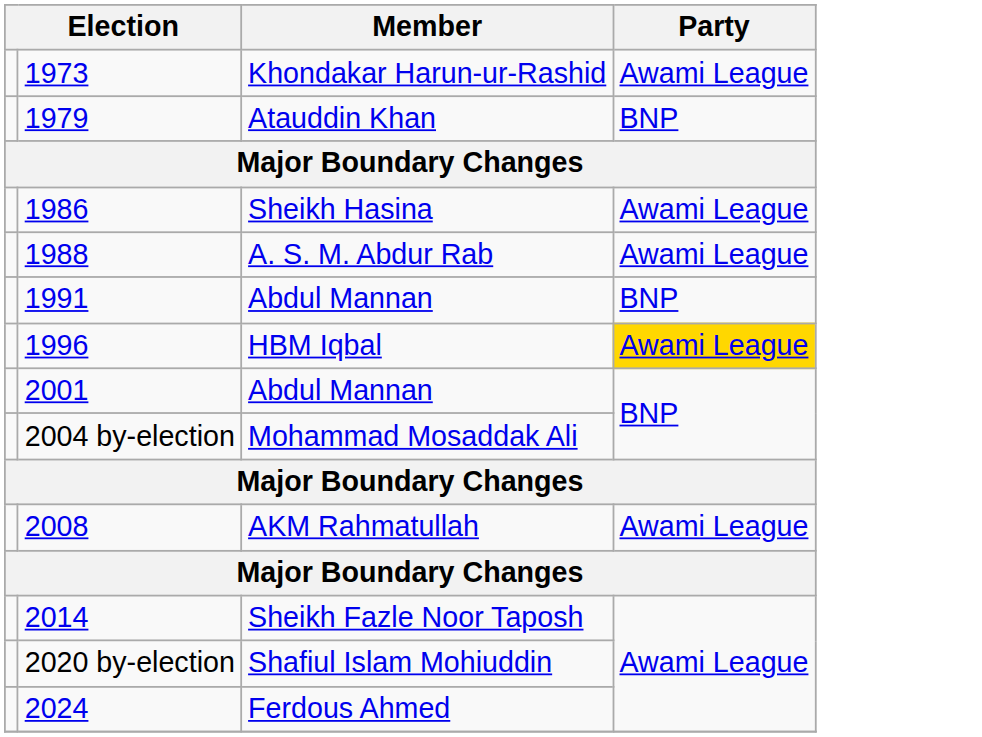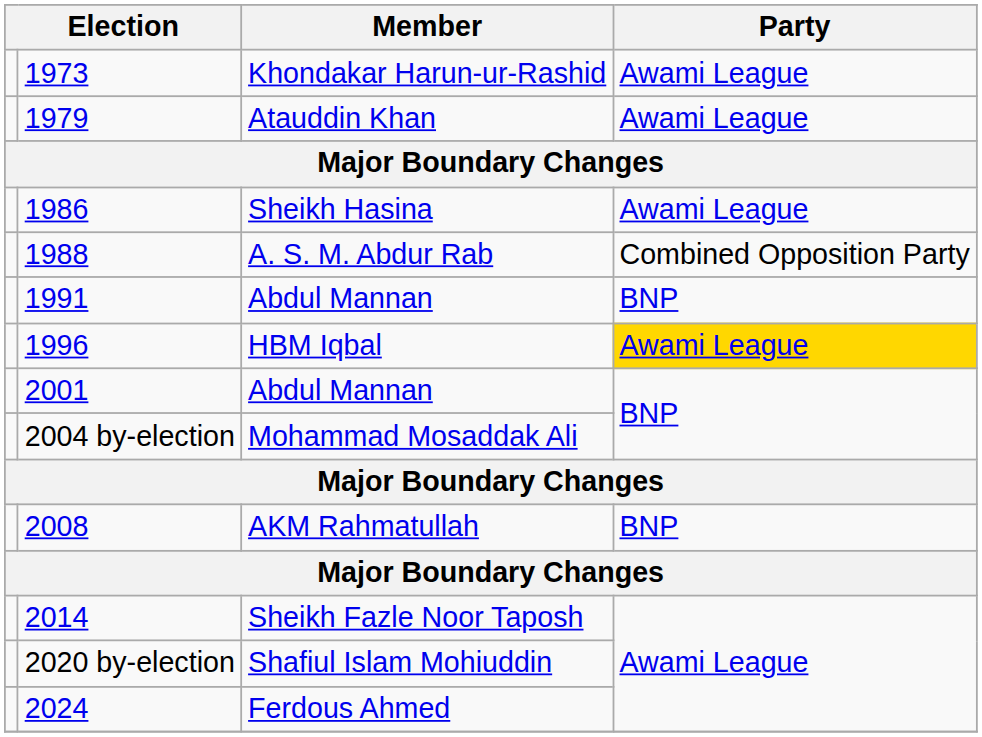(649, 118) BNP -> (714, 118) Awami League
(714, 254) Awami League -> (795, 254) Combined Opposition Party
(714, 526) Awami League -> (649, 526) BNP
